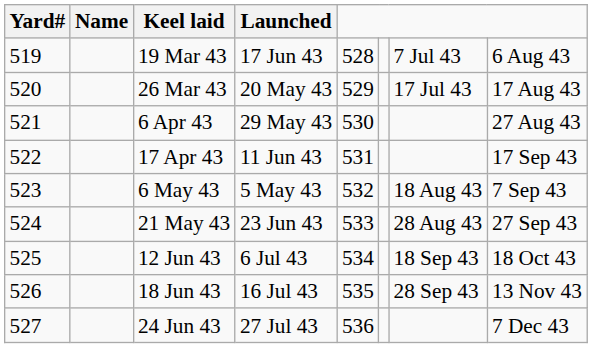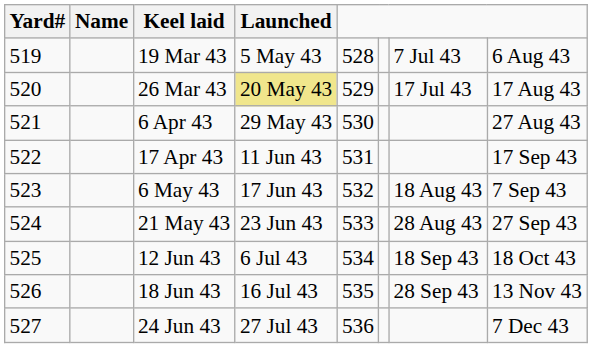(281, 55) 17 Jun 43 -> (281, 55) 5 May 43
(286, 88) no background -> (286, 88) khaki background
(281, 190) 5 May 43 -> (281, 190) 17 Jun 43
